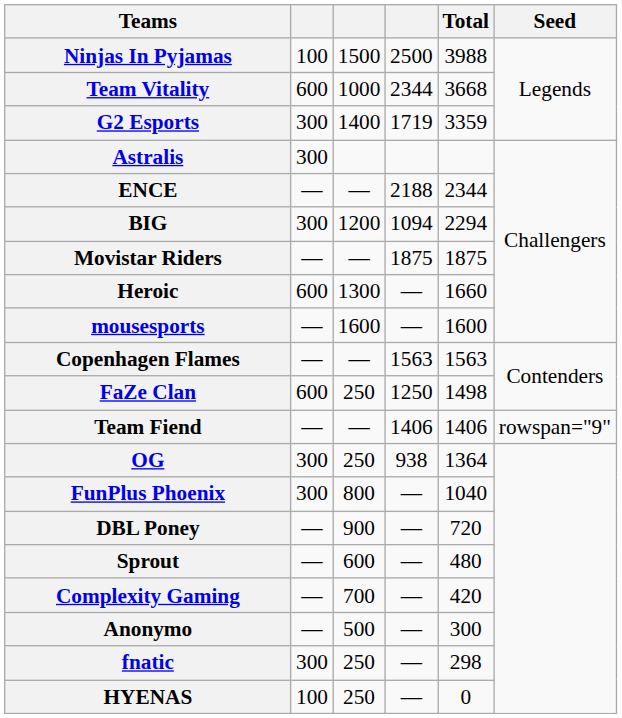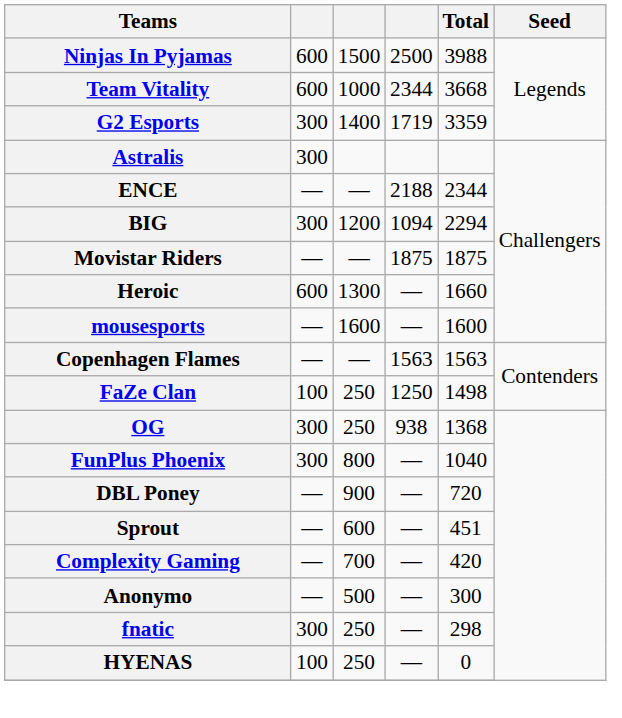(312, 55) 100 -> (312, 55) 600
(312, 392) 600 -> (312, 392) 100
- row: (148, 426)
(466, 460) 1364 -> (466, 426) 1368
(466, 561) 480 -> (466, 527) 451
